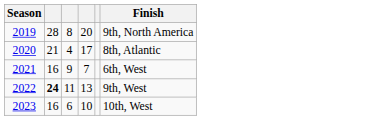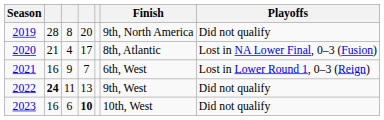+ column: (288, 13)
(86, 106) normal -> (86, 106) bold
